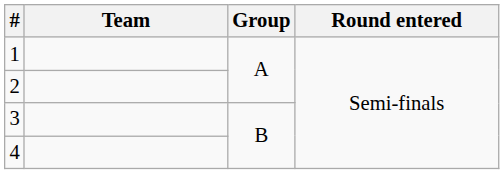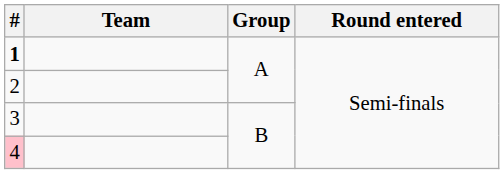(15, 53) normal -> (15, 53) bold
(15, 151) no background -> (15, 151) pink background
